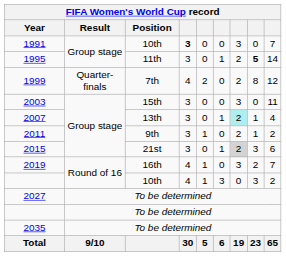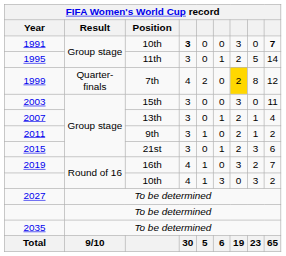(273, 43) normal -> (273, 43) bold
(256, 59) bold -> (256, 59) normal
(239, 80) no background -> (239, 80) gold background
(239, 117) paleturquoise background -> (239, 117) no background
(239, 149) lightgrey background -> (239, 149) no background
